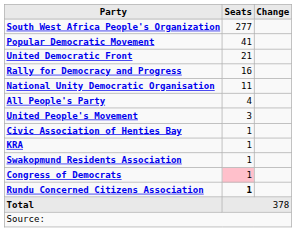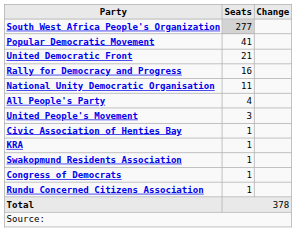(244, 27) no background -> (244, 27) lightgrey background
(249, 175) pink background -> (249, 175) no background
(249, 190) bold -> (249, 190) normal
